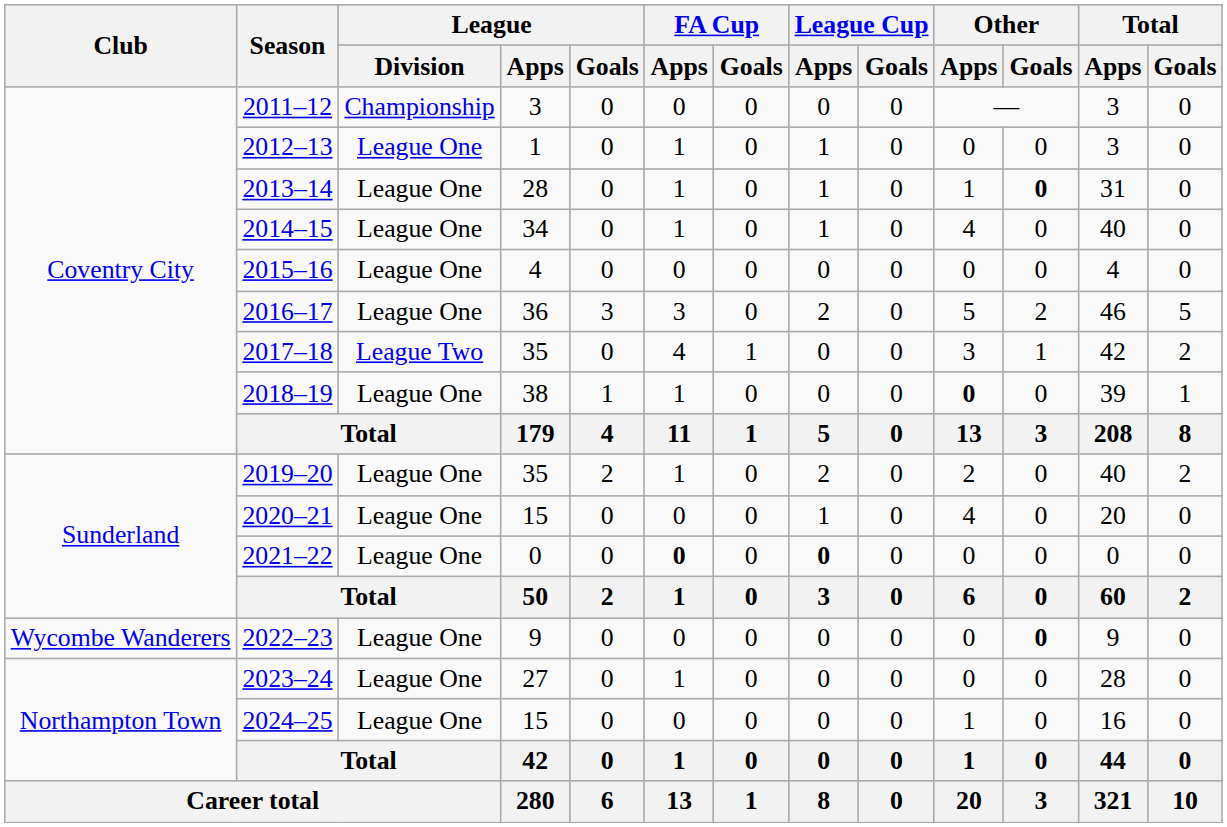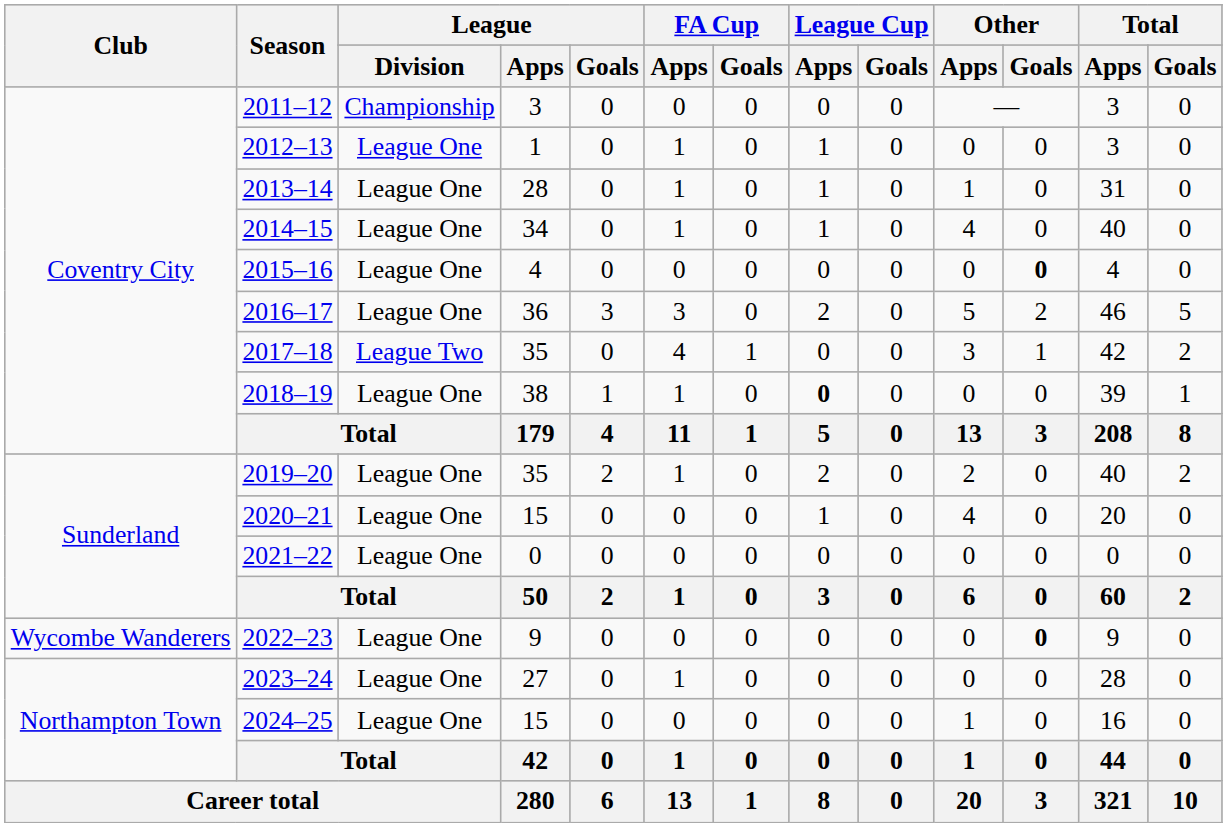(1041, 188) bold -> (1041, 188) normal
(1041, 270) normal -> (1041, 270) bold
(824, 392) normal -> (824, 392) bold
(969, 392) bold -> (969, 392) normal
(679, 556) bold -> (679, 556) normal
(824, 556) bold -> (824, 556) normal
